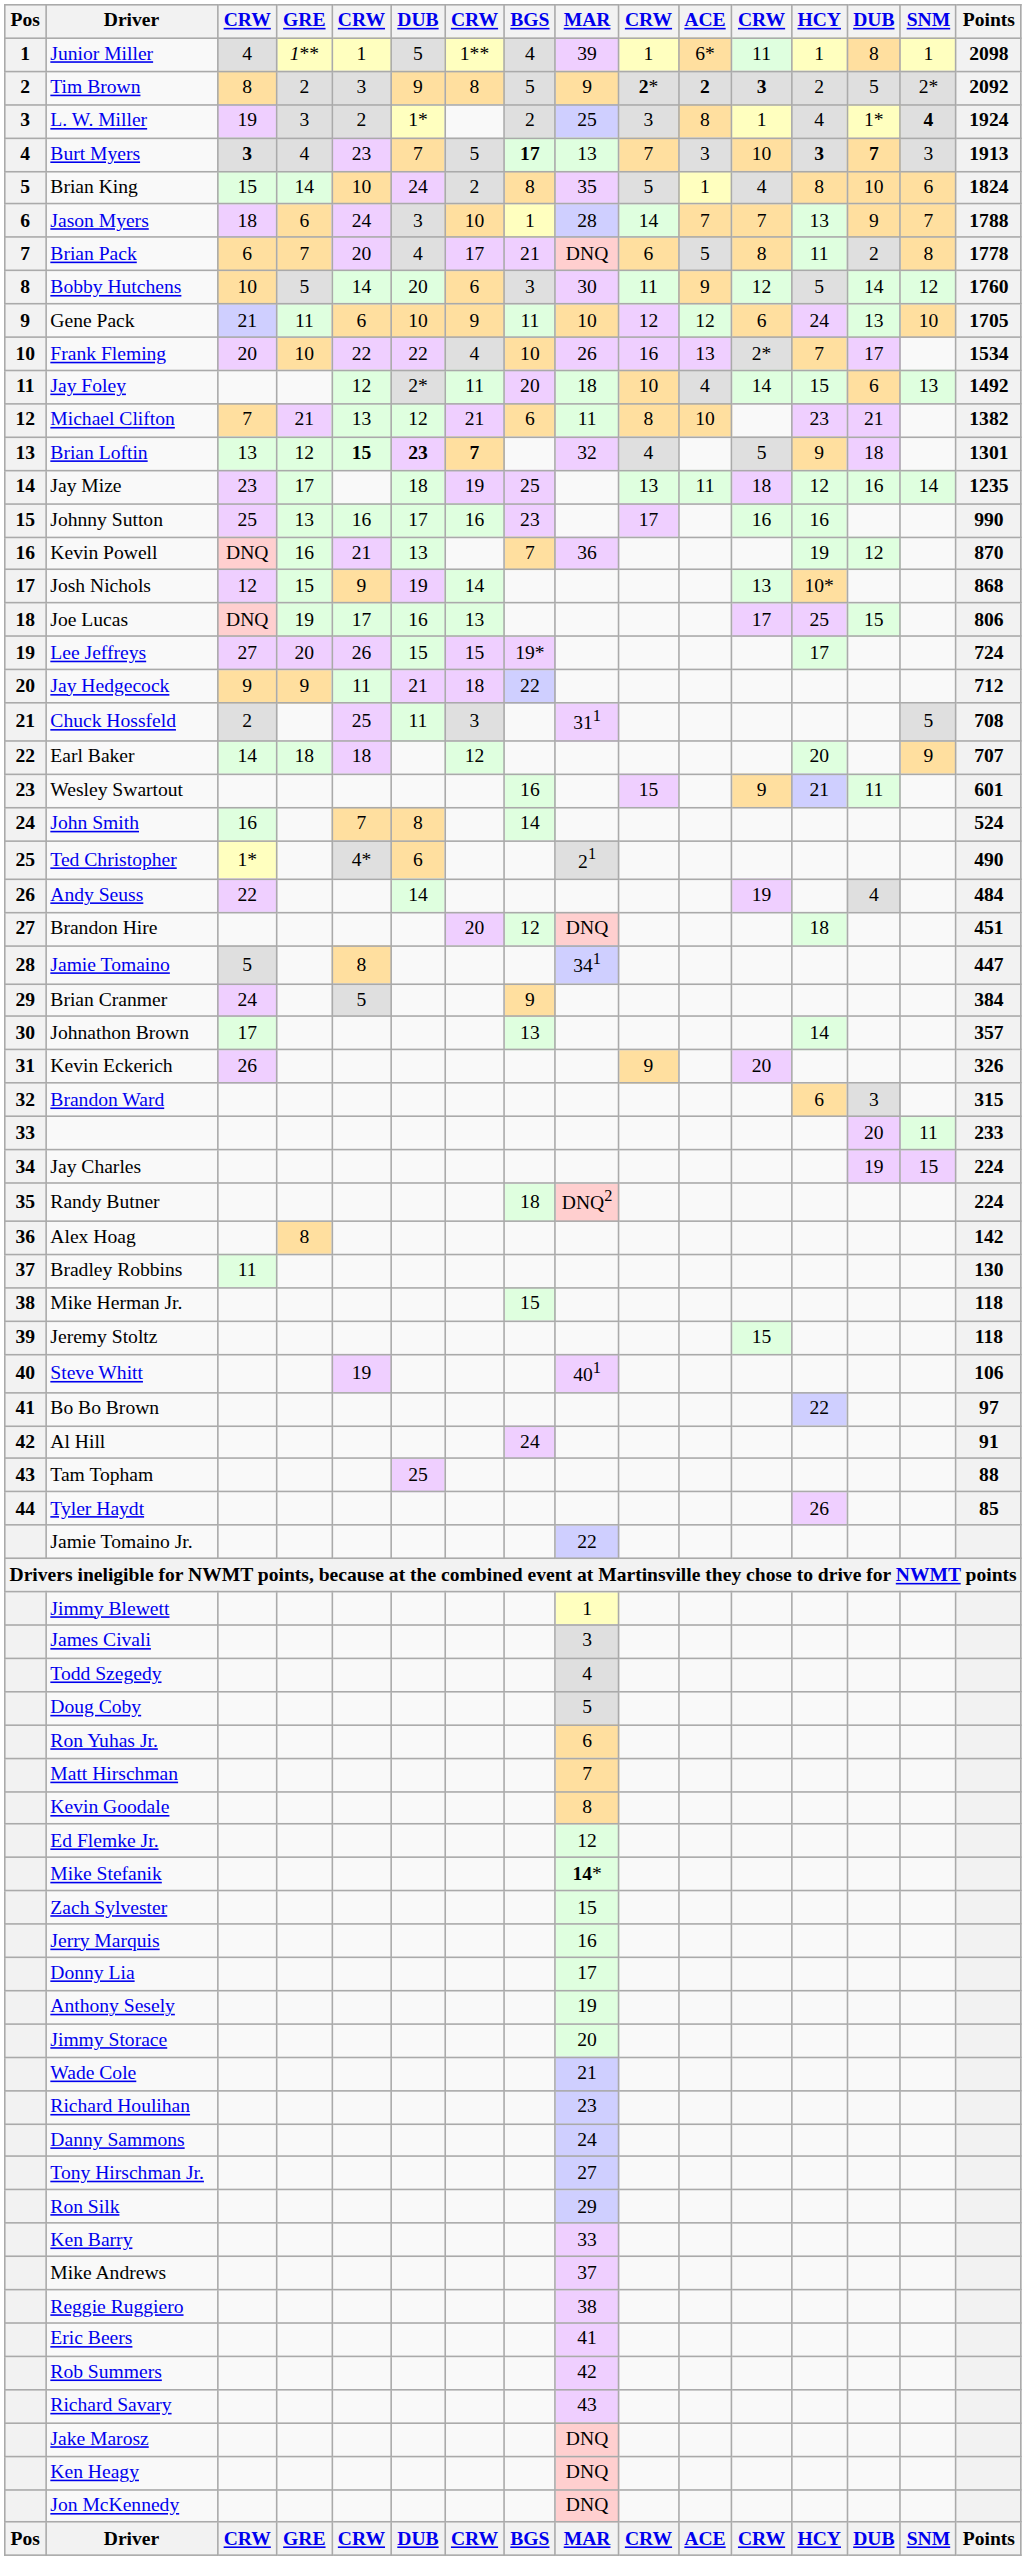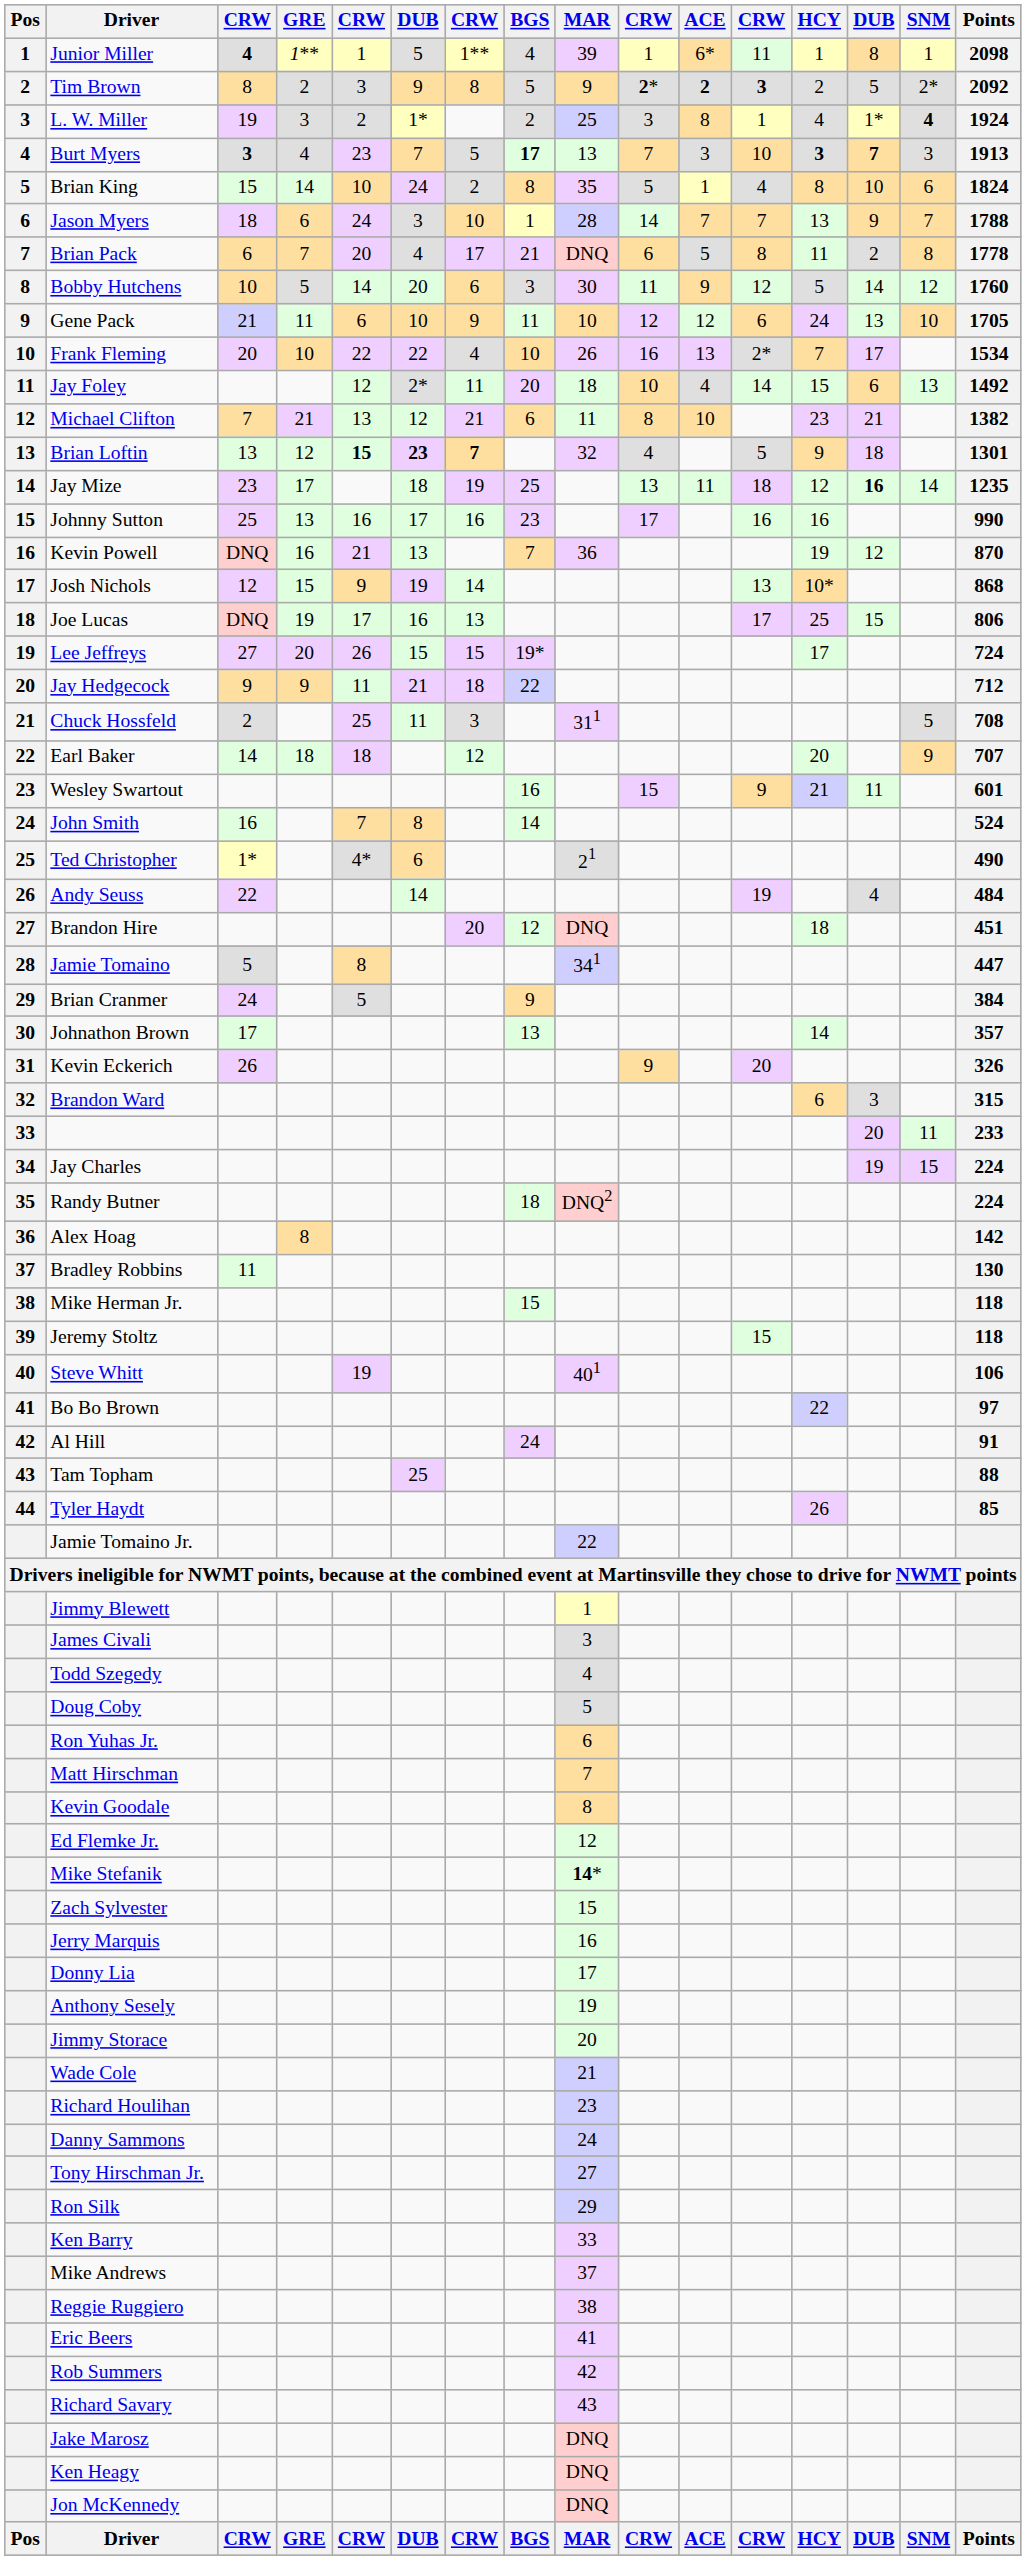(247, 54) normal -> (247, 54) bold
(874, 486) normal -> (874, 486) bold
